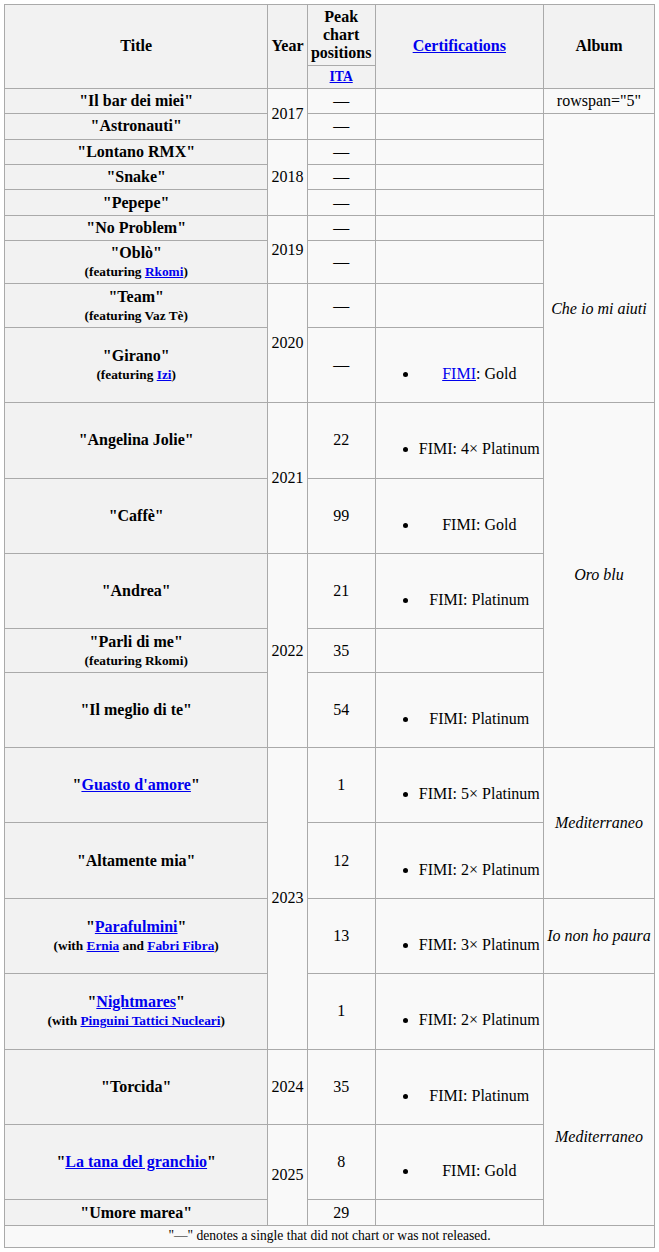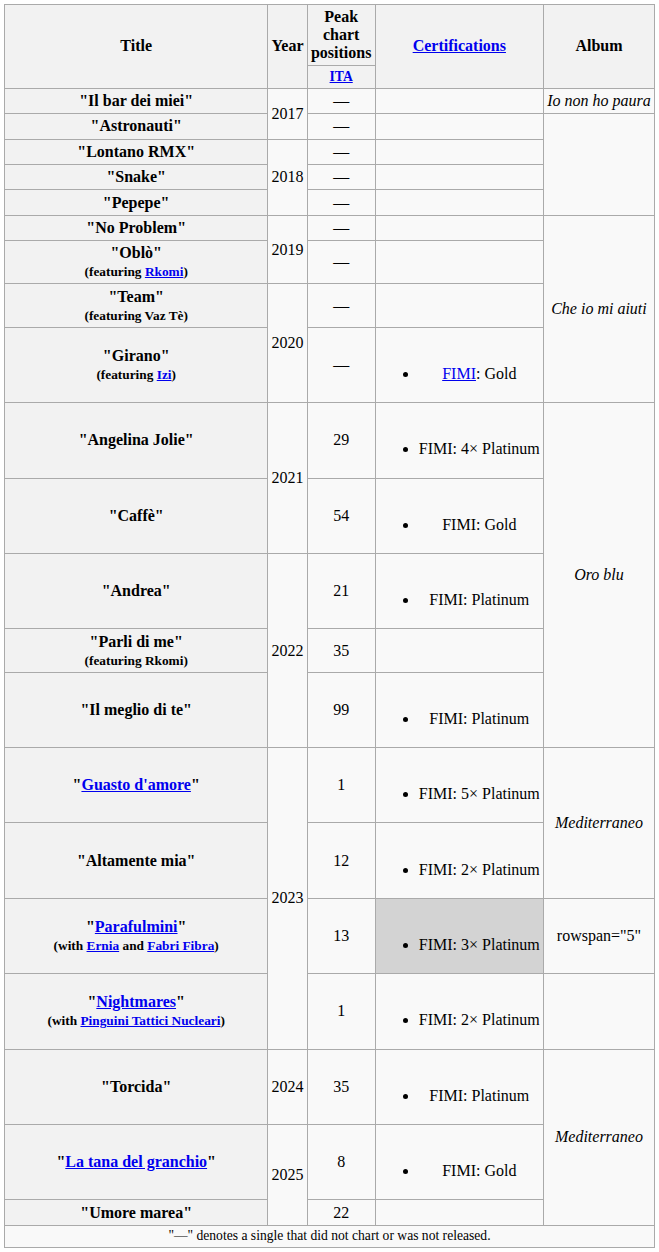(599, 100) rowspan="5" -> (599, 100) Io non ho paura
(341, 440) 22 -> (341, 440) 29
(341, 515) 99 -> (341, 515) 54
(341, 709) 54 -> (341, 709) 99
(459, 945) no background -> (459, 945) lightgrey background
(599, 936) Io non ho paura -> (599, 936) rowspan="5"
(341, 1212) 29 -> (341, 1212) 22
